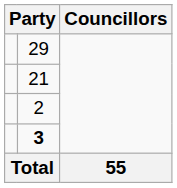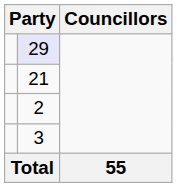(39, 49) no background -> (39, 49) lavender background
(39, 138) bold -> (39, 138) normal
